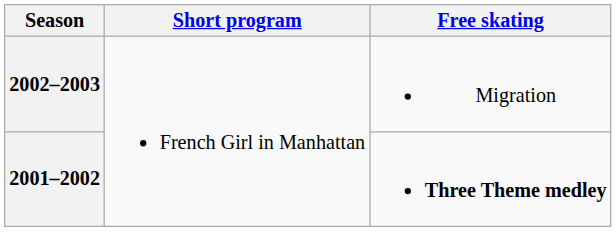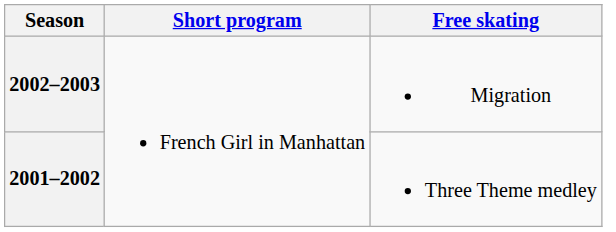(491, 190) bold -> (486, 190) normal
